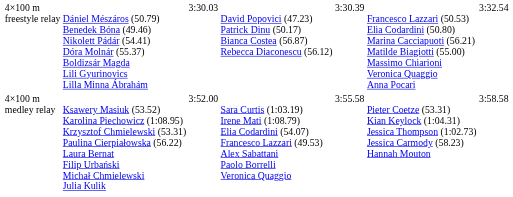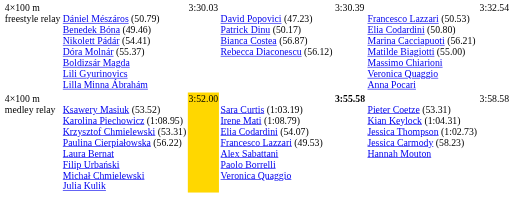(203, 98) no background -> (203, 98) gold background
(350, 98) normal -> (350, 98) bold
